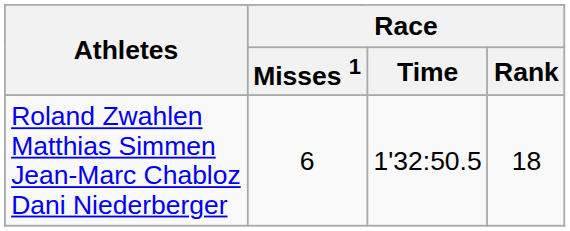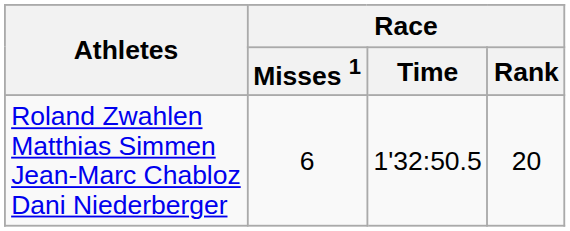(526, 161) 18 -> (526, 161) 20
